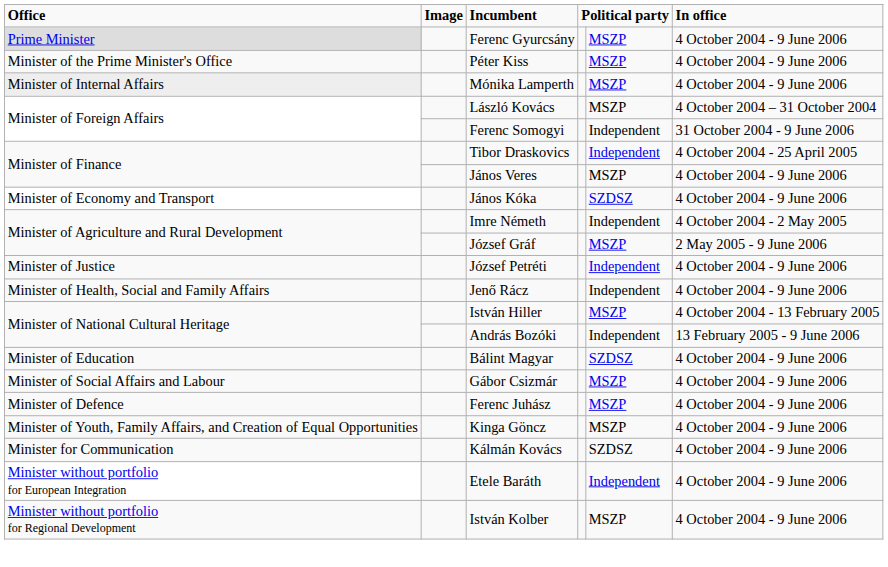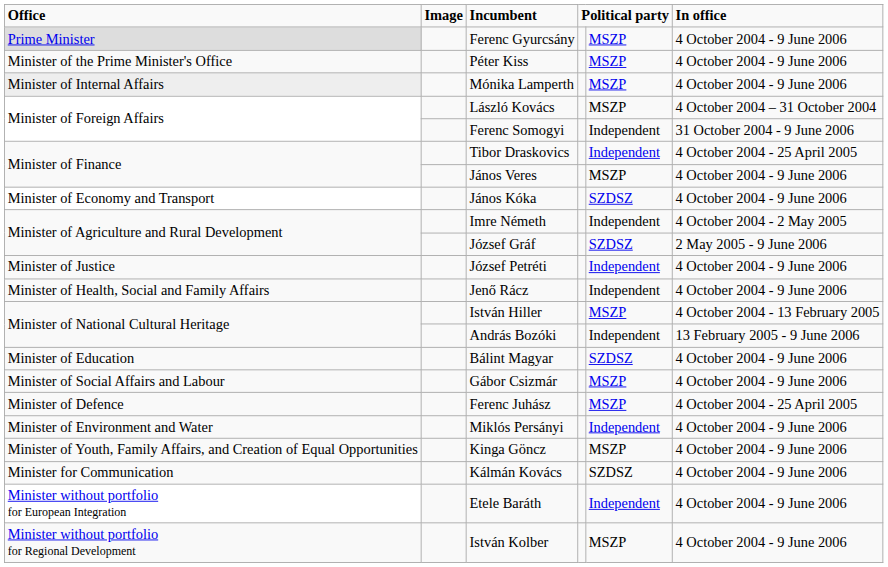(608, 244) MSZP -> (611, 244) SZDSZ
(761, 404) 4 October 2004 - 9 June 2006 -> (766, 404) 4 October 2004 - 25 April 2005
+ row: (517, 426)
